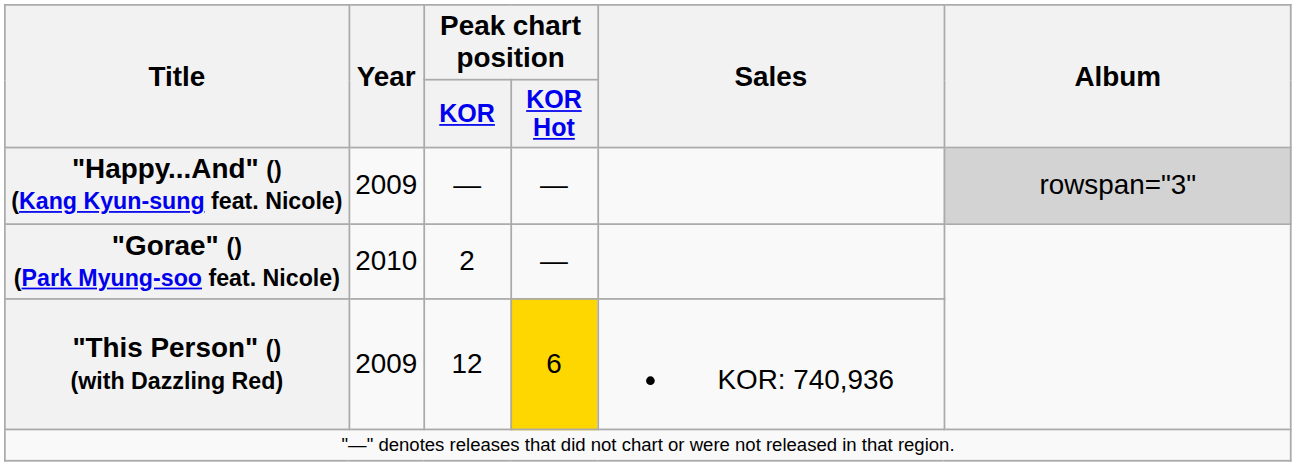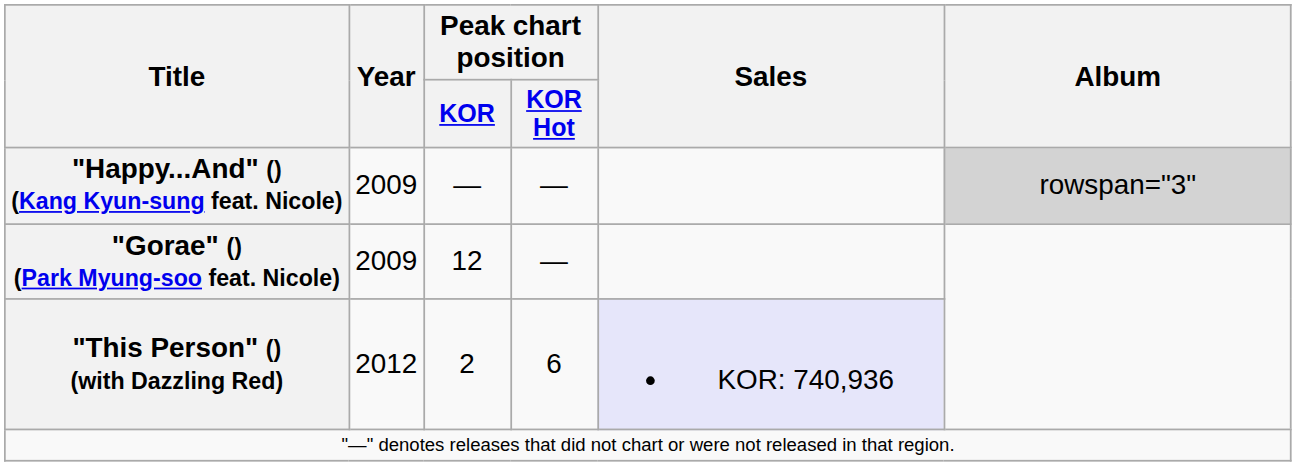(386, 260) 2010 -> (386, 260) 2009
(467, 260) 2 -> (467, 260) 12
(386, 363) 2009 -> (386, 363) 2012
(467, 363) 12 -> (467, 363) 2
(554, 363) gold background -> (554, 363) no background
(771, 380) no background -> (771, 380) lavender background
